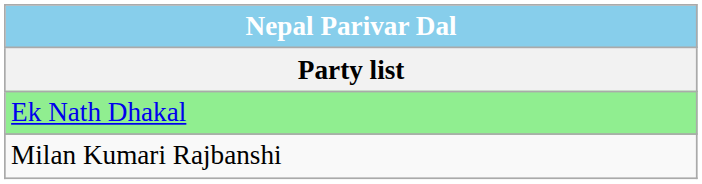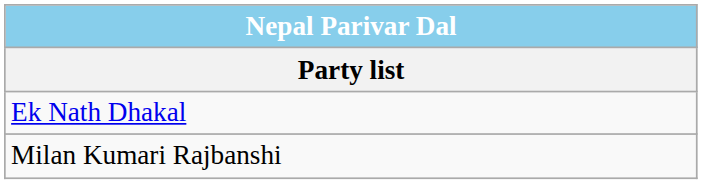(99, 112) lightgreen background -> (99, 112) no background
